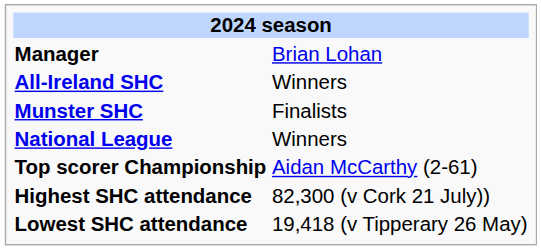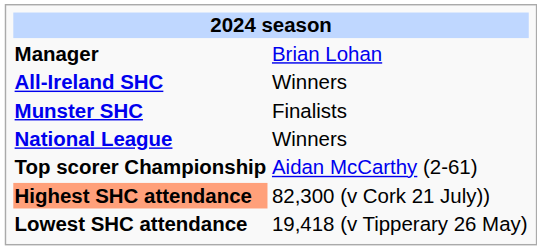(133, 196) no background -> (133, 196) lightsalmon background
